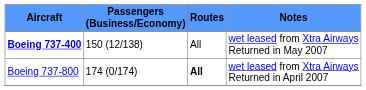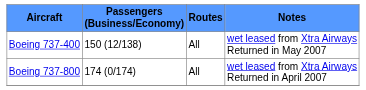(44, 45) bold -> (44, 45) normal
(196, 72) bold -> (194, 72) normal
